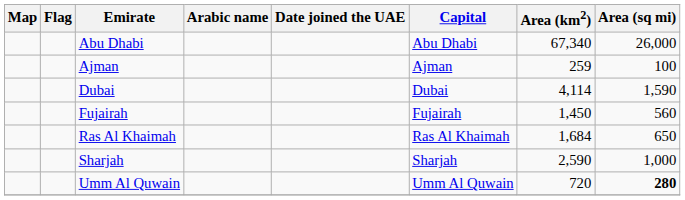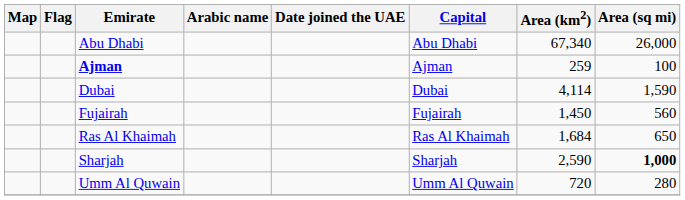(99, 66) normal -> (100, 66) bold
(660, 160) normal -> (660, 160) bold
(665, 183) bold -> (665, 183) normal
